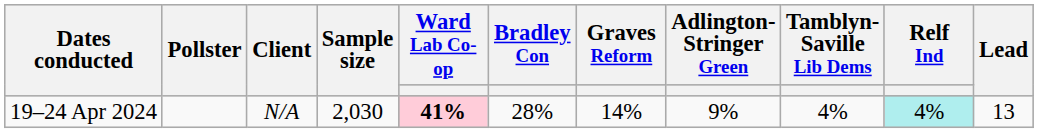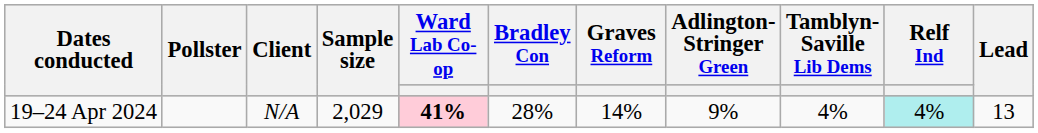(358, 112) 2,030 -> (358, 112) 2,029
